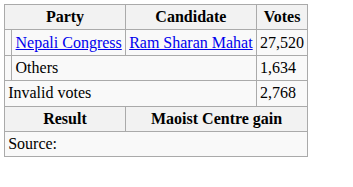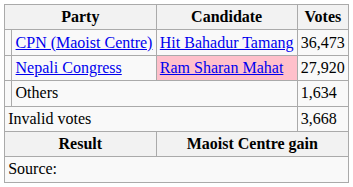+ row: (84, 42)
(191, 42) no background -> (222, 67) pink background
(282, 42) 27,520 -> (323, 67) 27,920
(278, 93) 2,768 -> (319, 118) 3,668
